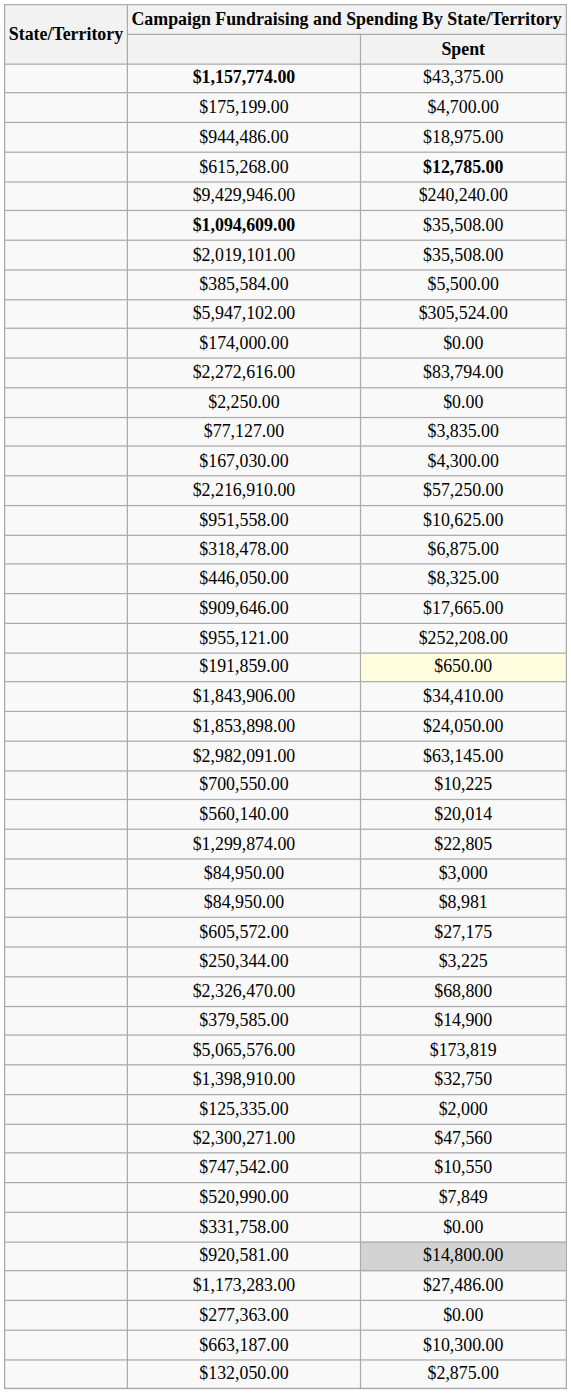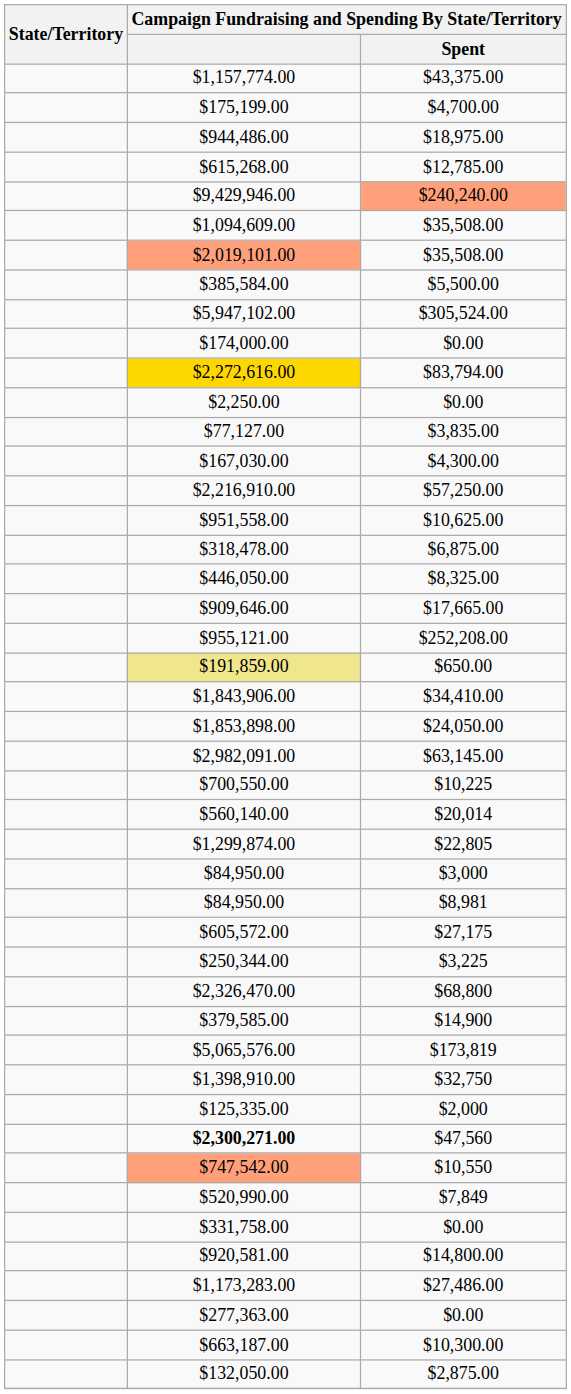(244, 78) bold -> (244, 78) normal
(463, 166) bold -> (463, 166) normal
(463, 196) no background -> (463, 196) lightsalmon background
(244, 225) bold -> (244, 225) normal
(244, 255) no background -> (244, 255) lightsalmon background
(244, 373) no background -> (244, 373) gold background
(244, 667) no background -> (244, 667) khaki background
(463, 667) lightyellow background -> (463, 667) no background
(244, 1138) normal -> (244, 1138) bold
(244, 1168) no background -> (244, 1168) lightsalmon background
(463, 1256) lightgrey background -> (463, 1256) no background
